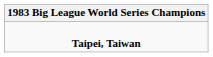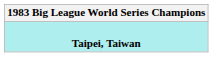(106, 43) no background -> (106, 43) paleturquoise background
